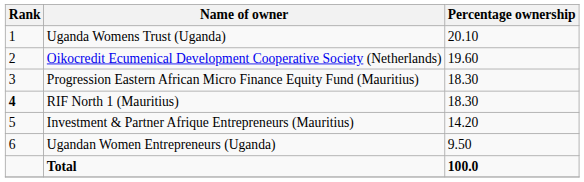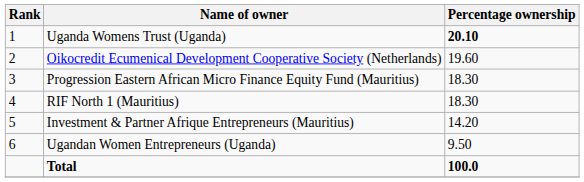(463, 36) normal -> (463, 36) bold
(12, 101) bold -> (12, 101) normal
